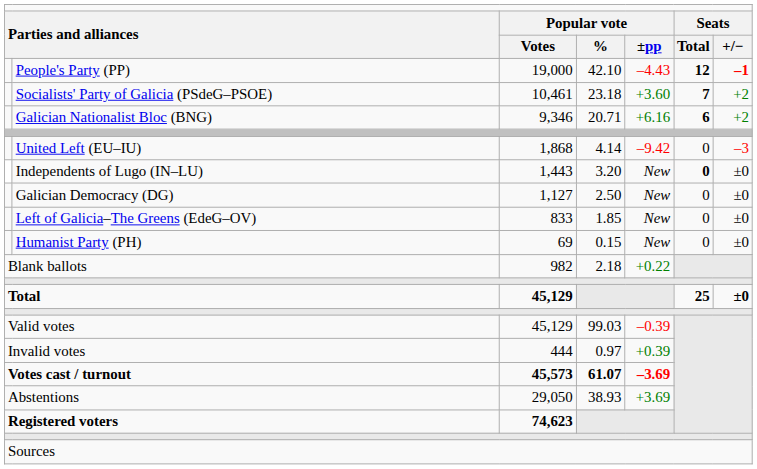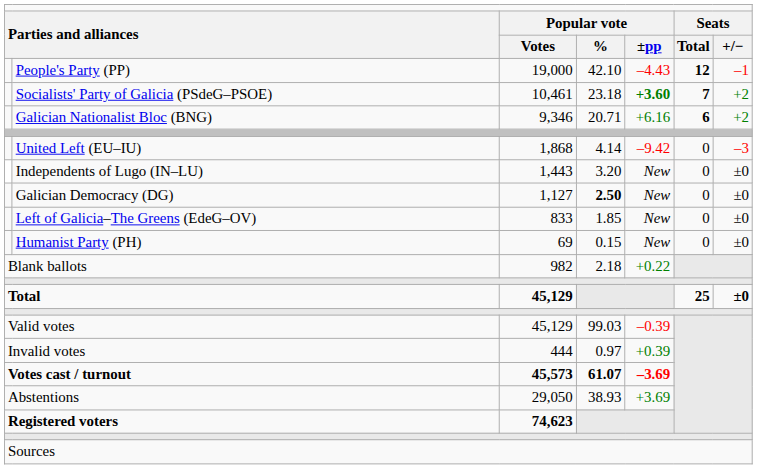(742, 70) bold -> (742, 70) normal
(653, 93) normal -> (653, 93) bold
(706, 171) bold -> (706, 171) normal
(608, 195) normal -> (608, 195) bold
